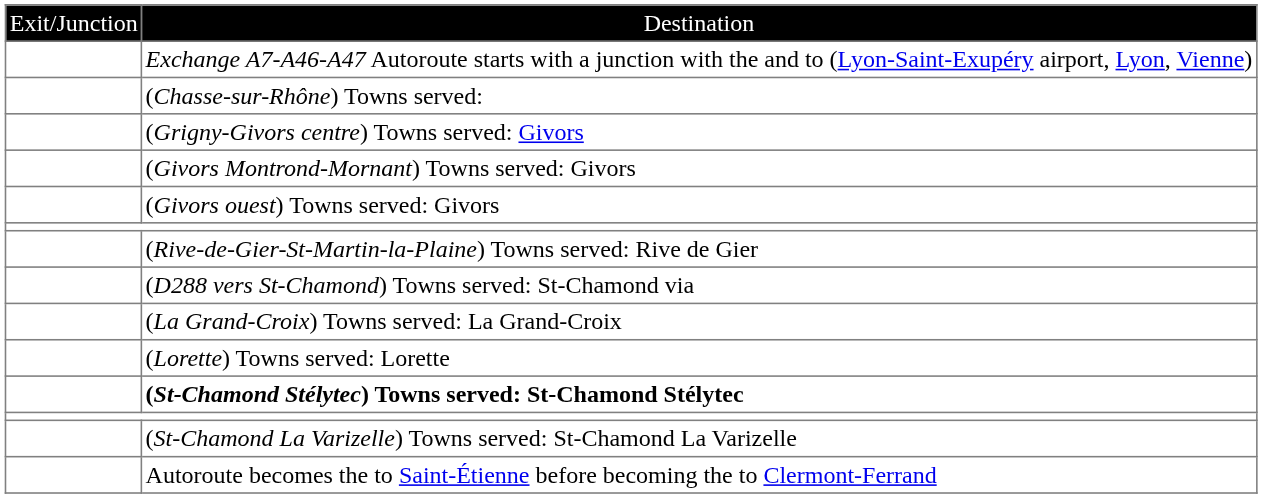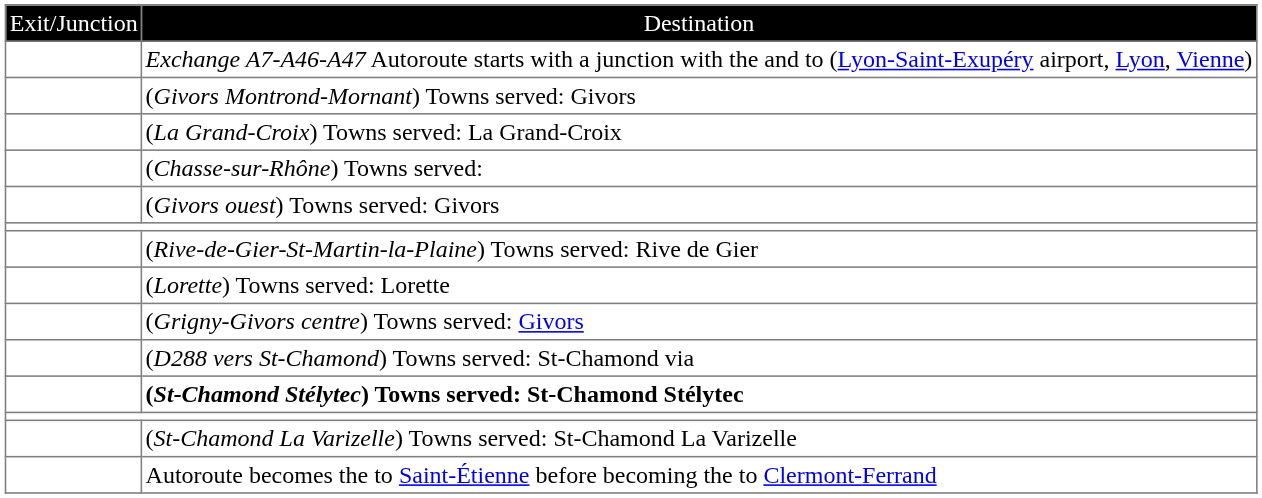(314, 95) (Chasse-sur-Rhône) Towns served: -> (391, 95) (Givors Montrond-Mornant) Towns served: Givors
(365, 131) (Grigny-Givors centre) Towns served: Givors -> (384, 131) (La Grand-Croix) Towns served: La Grand-Croix
(391, 168) (Givors Montrond-Mornant) Towns served: Givors -> (314, 168) (Chasse-sur-Rhône) Towns served:
(420, 284) (D288 vers St-Chamond) Towns served: St-Chamond via -> (298, 284) (Lorette) Towns served: Lorette
(384, 321) (La Grand-Croix) Towns served: La Grand-Croix -> (365, 321) (Grigny-Givors centre) Towns served: Givors
(298, 357) (Lorette) Towns served: Lorette -> (420, 357) (D288 vers St-Chamond) Towns served: St-Chamond via
